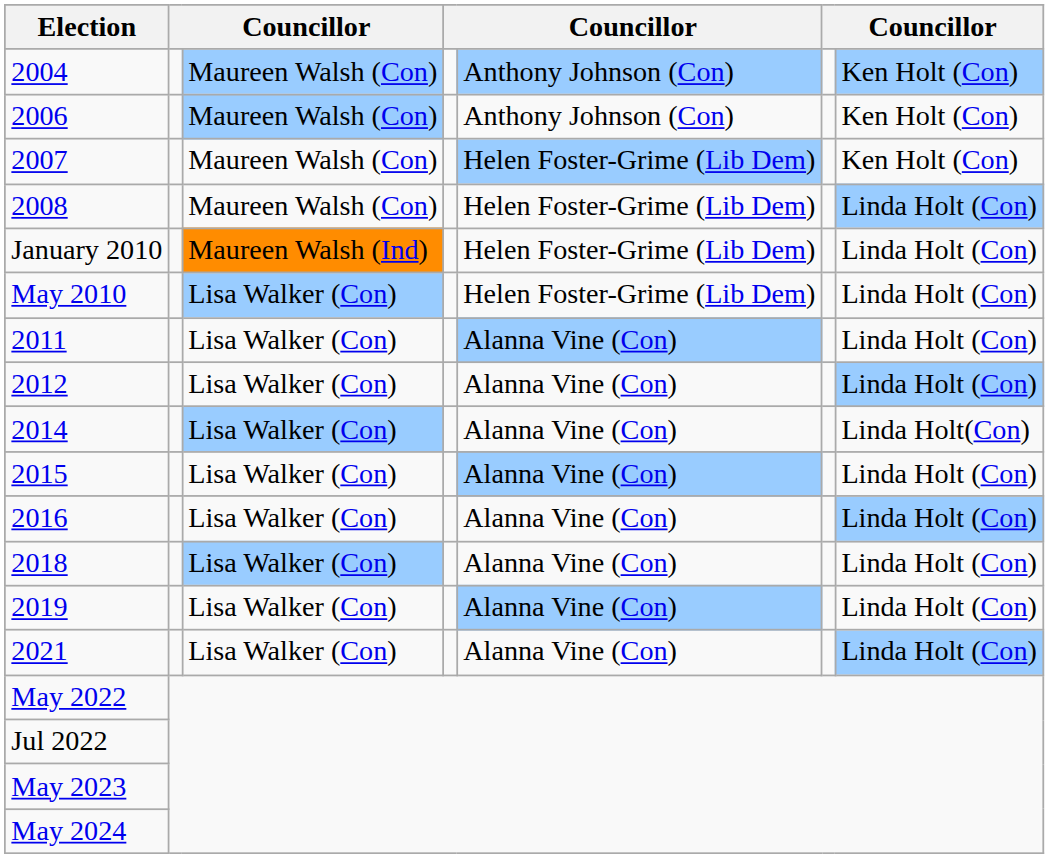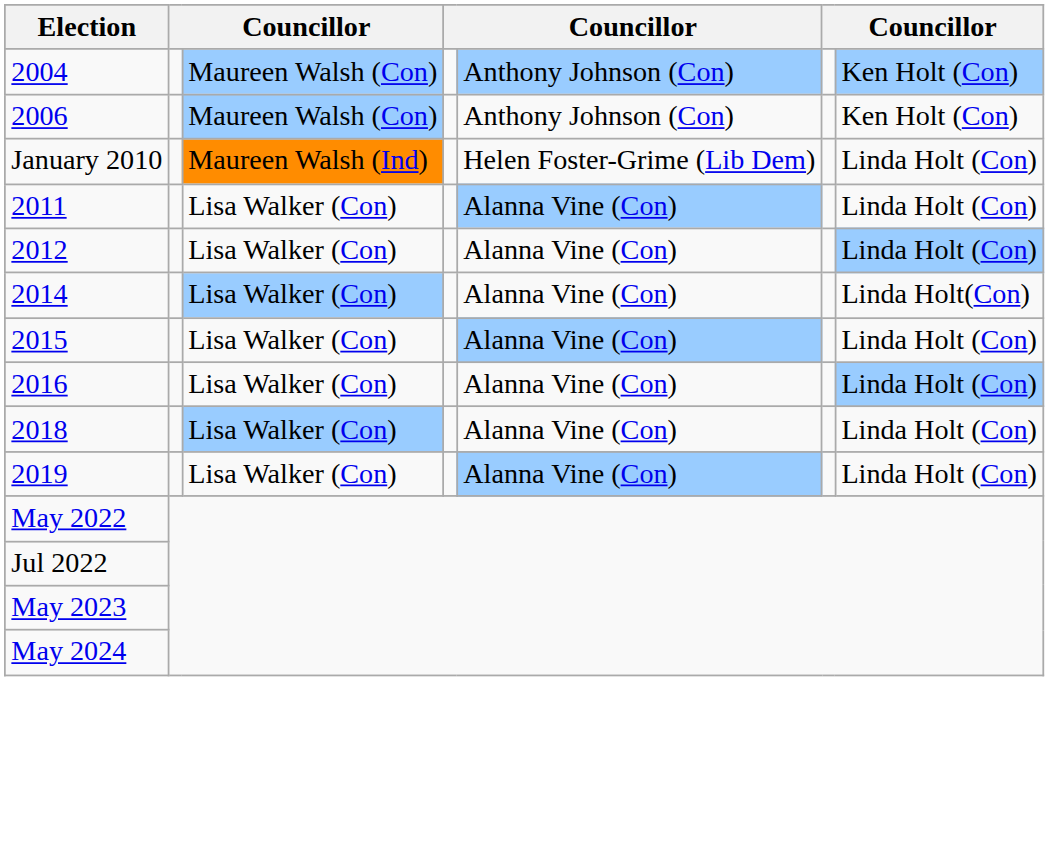- row: (40, 160)
- row: (40, 205)
- row: (69, 294)
- row: (40, 652)
